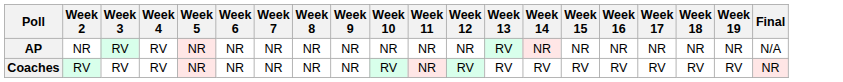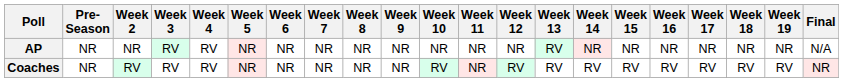+ column: (88, 22)
